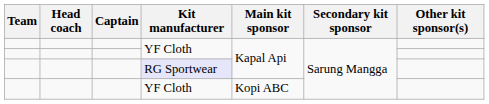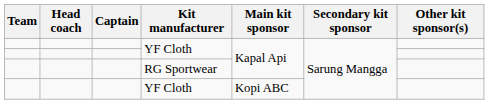(181, 68) lavender background -> (181, 68) no background
